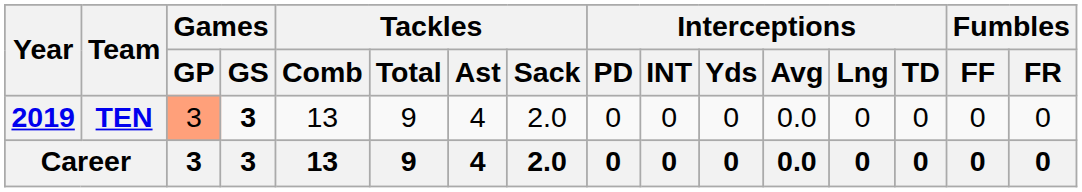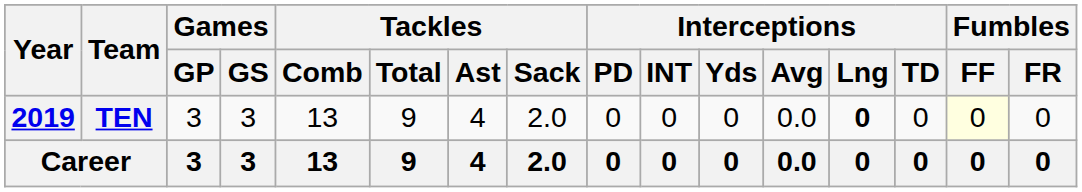(194, 117) lightsalmon background -> (194, 117) no background
(248, 117) bold -> (248, 117) normal
(863, 117) normal -> (863, 117) bold
(978, 117) no background -> (978, 117) lightyellow background
